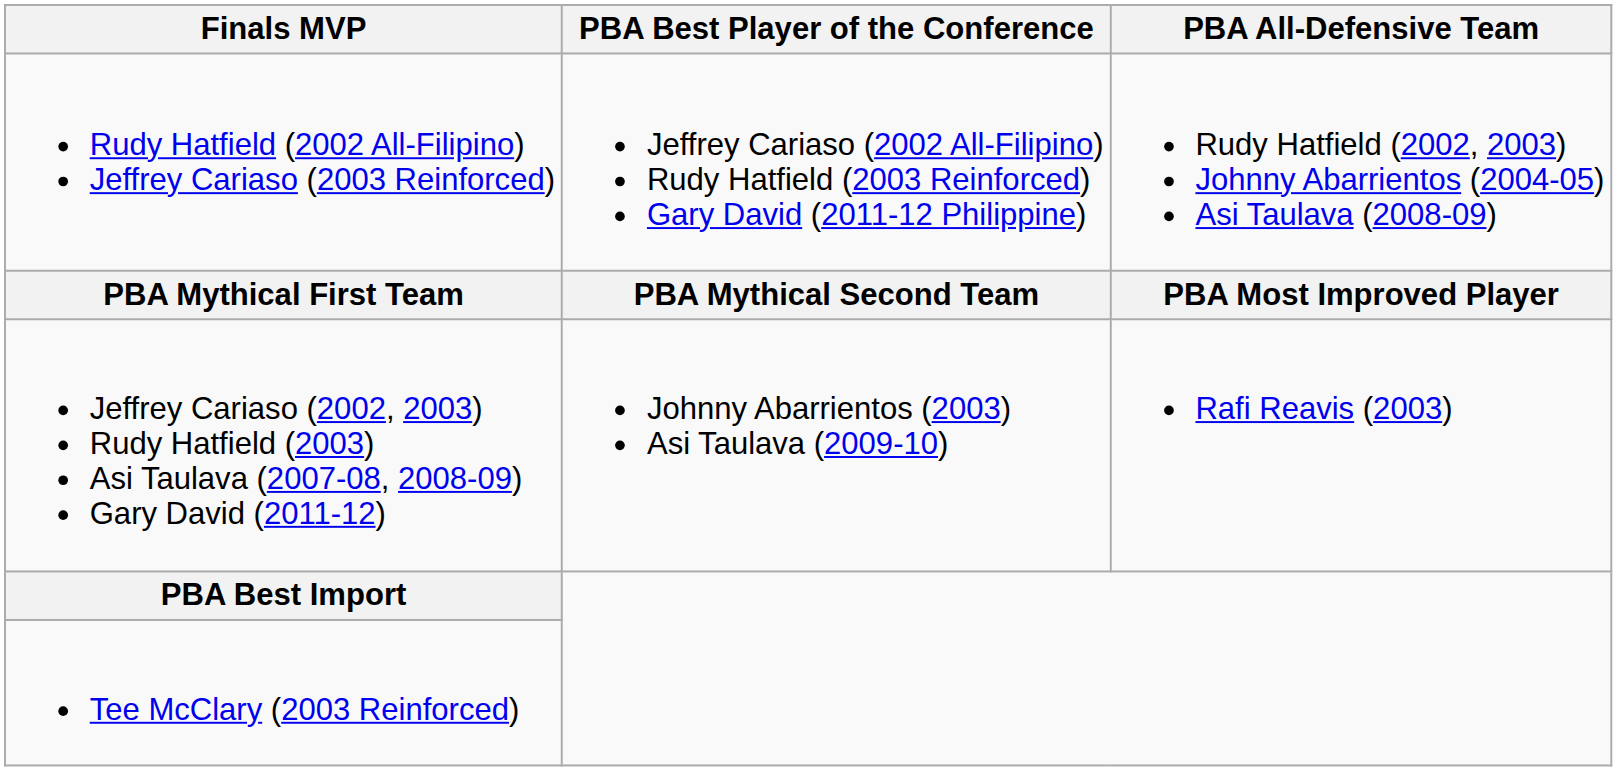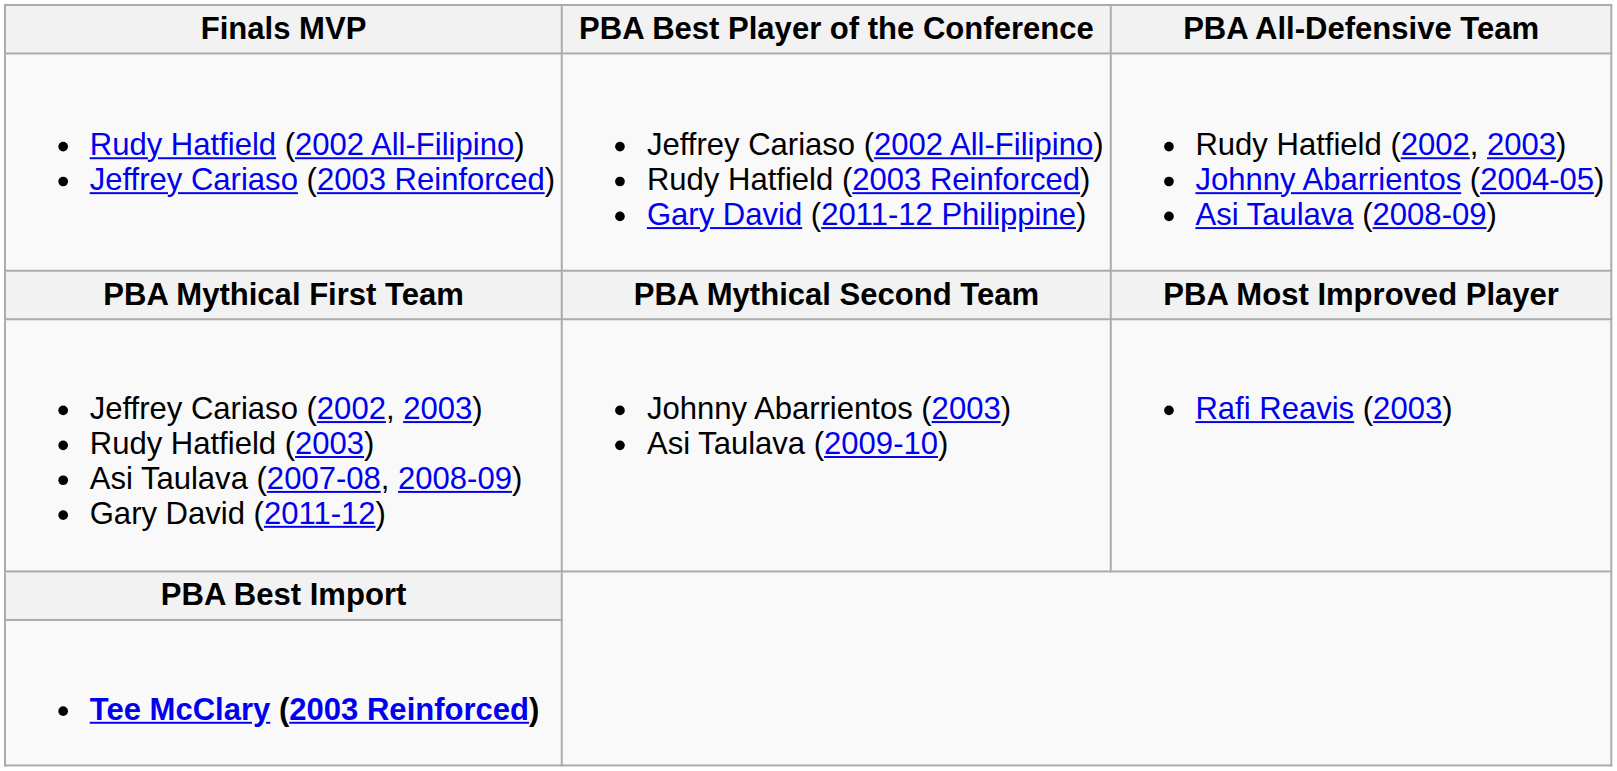(284, 710) normal -> (284, 710) bold
